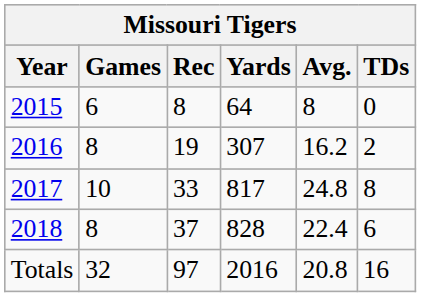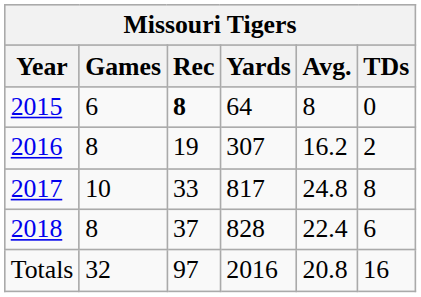(179, 106) normal -> (179, 106) bold
